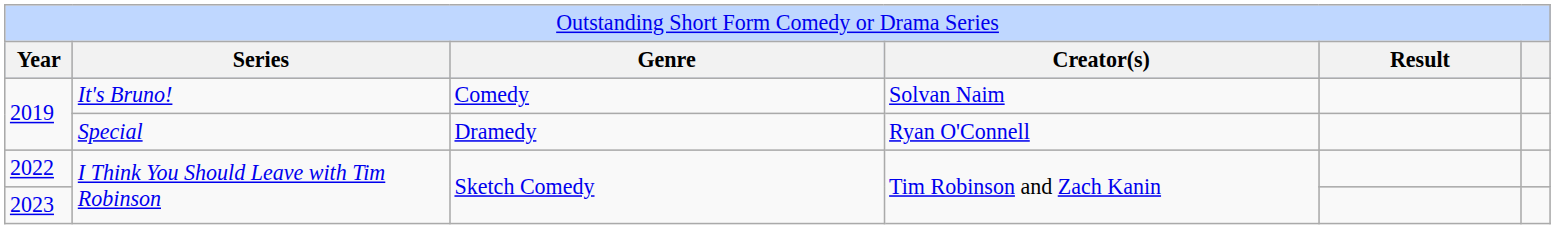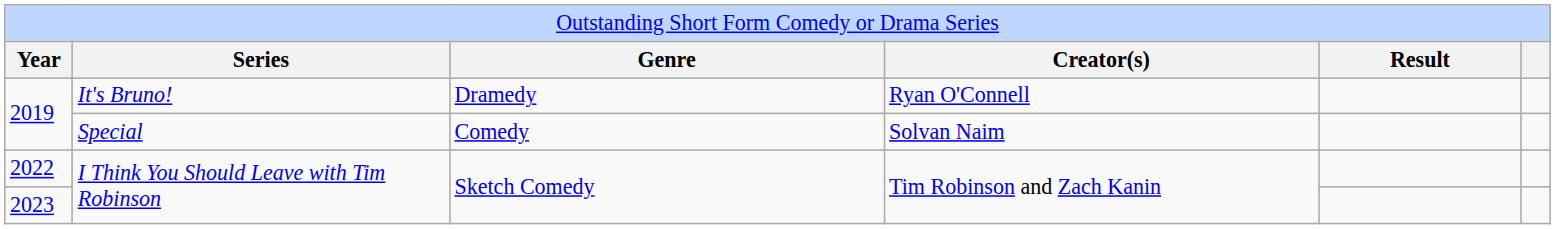(492, 95) Comedy -> (495, 95) Dramedy
(947, 95) Solvan Naim -> (959, 95) Ryan O'Connell
(495, 132) Dramedy -> (492, 132) Comedy
(959, 132) Ryan O'Connell -> (947, 132) Solvan Naim
